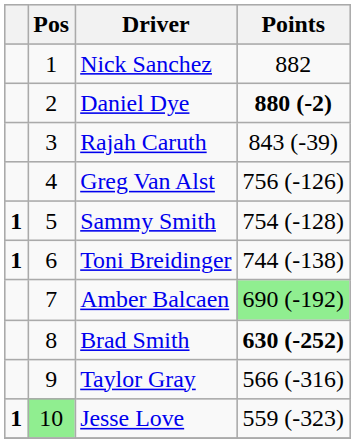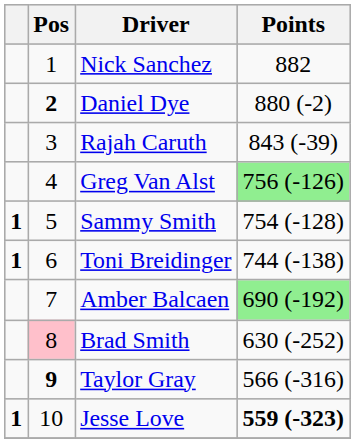(51, 103) normal -> (51, 103) bold
(293, 103) bold -> (293, 103) normal
(293, 181) no background -> (293, 181) lightgreen background
(51, 339) no background -> (51, 339) pink background
(293, 339) bold -> (293, 339) normal
(51, 378) normal -> (51, 378) bold
(51, 417) lightgreen background -> (51, 417) no background
(293, 417) normal -> (293, 417) bold
